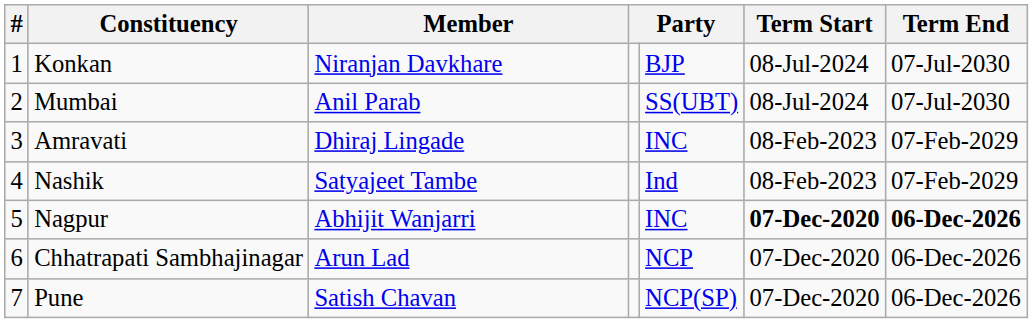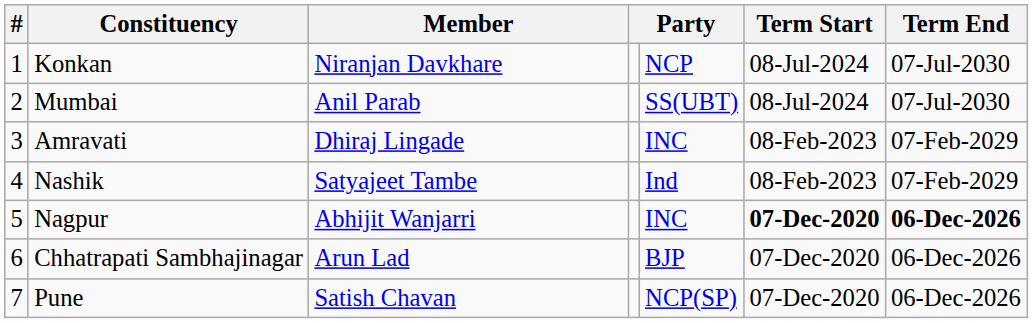(665, 63) BJP -> (669, 63) NCP
(669, 258) NCP -> (665, 258) BJP
